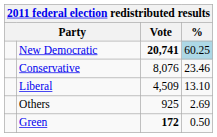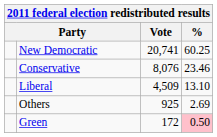(163, 50) bold -> (163, 50) normal
(197, 50) lightblue background -> (197, 50) no background
(170, 123) bold -> (170, 123) normal
(200, 123) no background -> (200, 123) pink background
